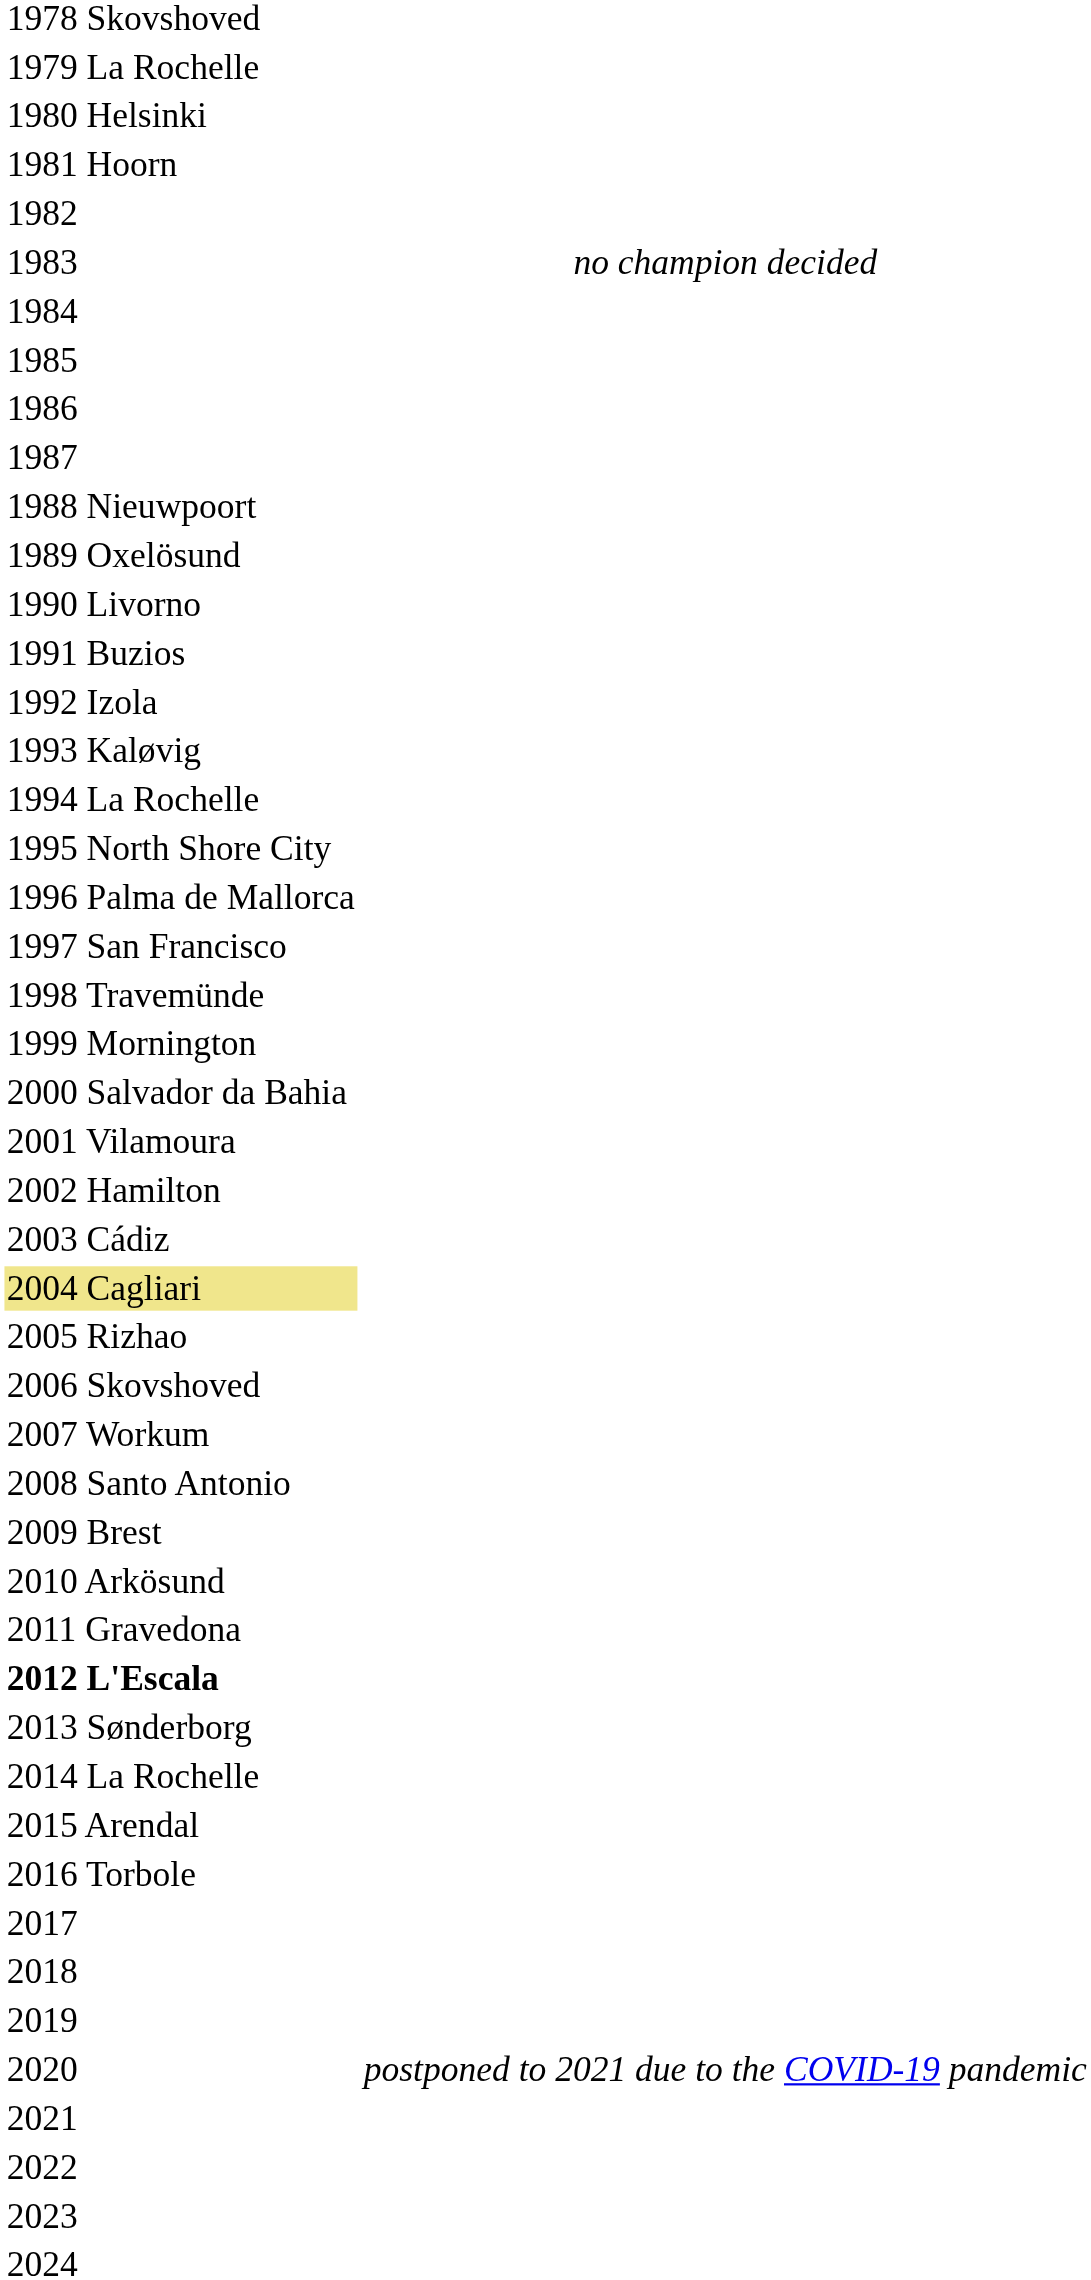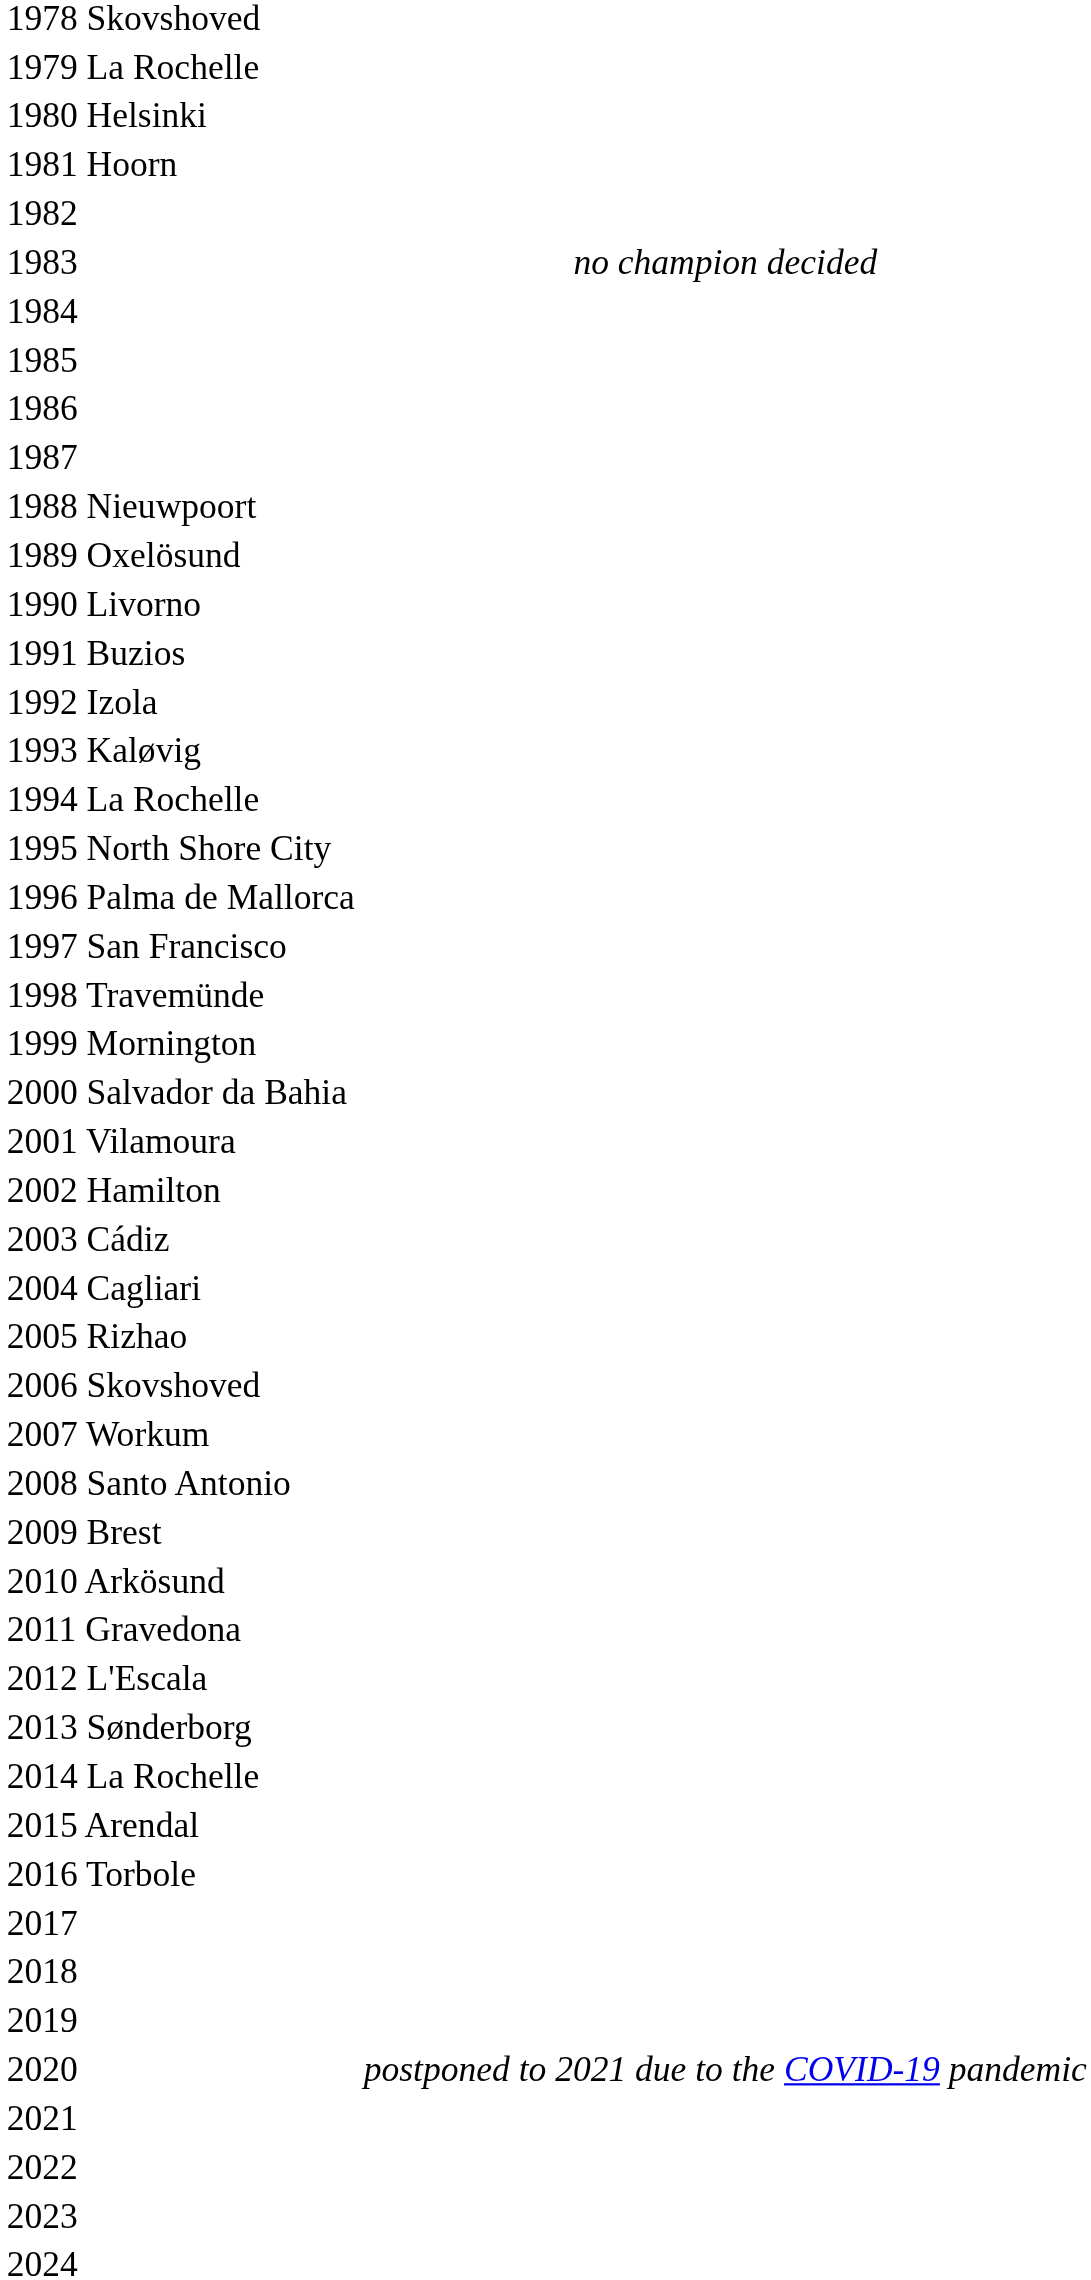(104, 1287) khaki background -> (104, 1287) no background
(113, 1678) bold -> (107, 1678) normal
